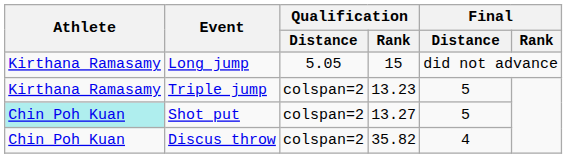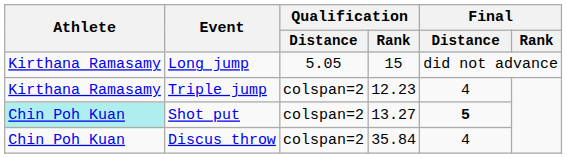(394, 90) 13.23 -> (394, 90) 12.23
(466, 90) 5 -> (466, 90) 4
(466, 115) normal -> (466, 115) bold
(394, 140) 35.82 -> (394, 140) 35.84
